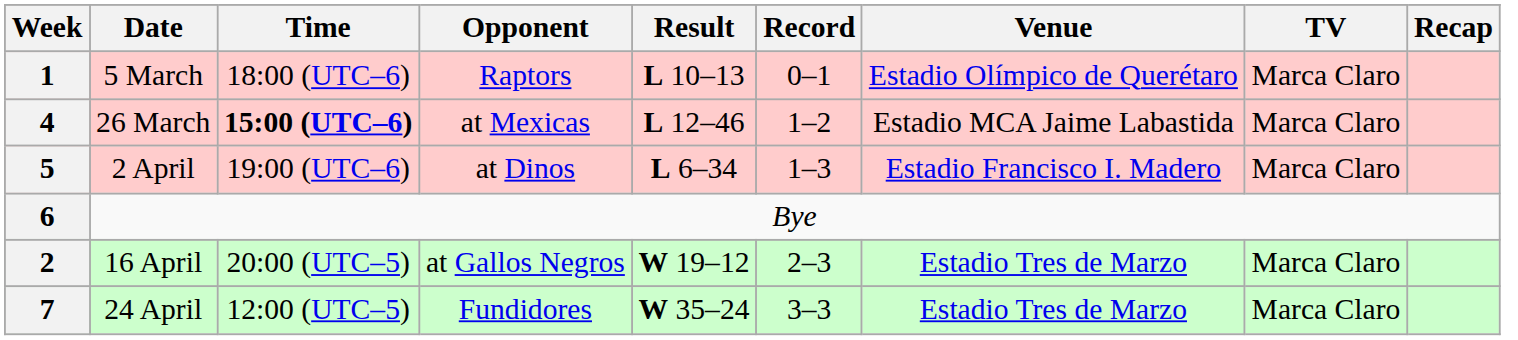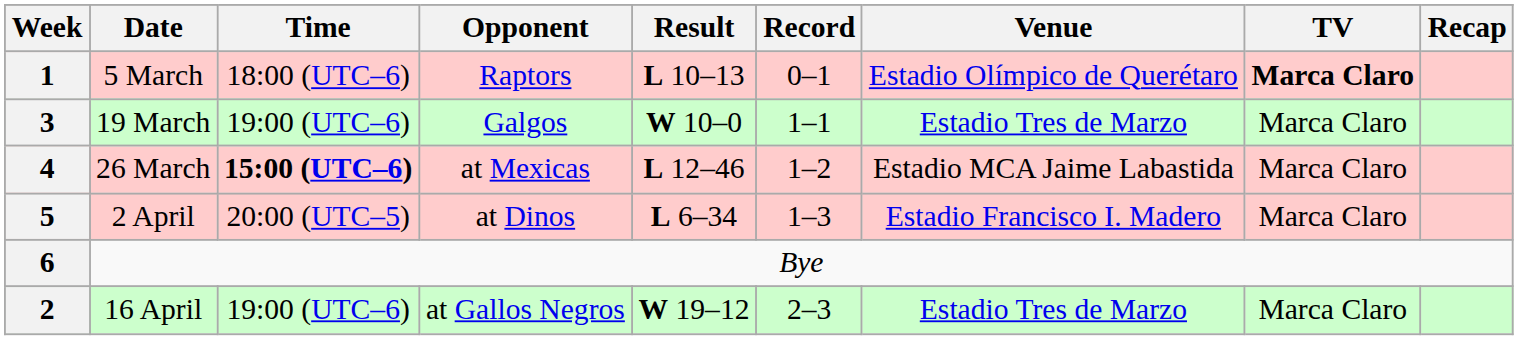(1326, 74) normal -> (1333, 74) bold
+ row: (47, 121)
(318, 168) 19:00 (UTC–6) -> (318, 215) 20:00 (UTC–5)
(318, 262) 20:00 (UTC–5) -> (318, 309) 19:00 (UTC–6)
- row: (47, 309)
